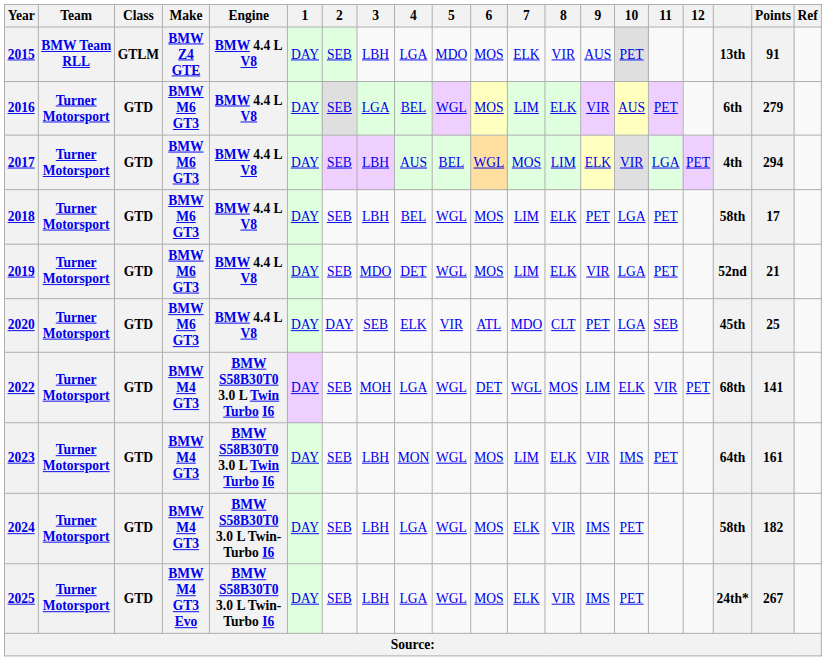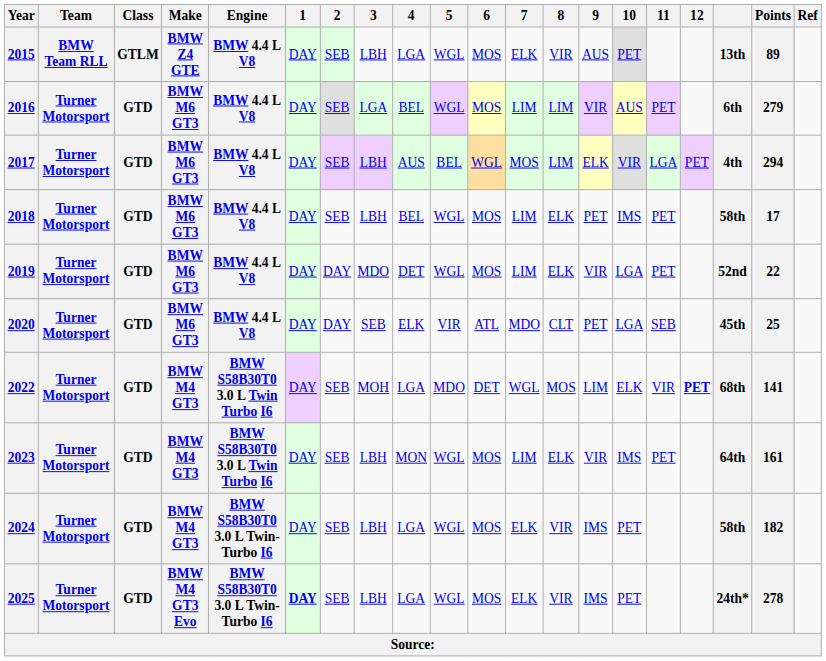(451, 54) MDO -> (449, 54) WGL
(773, 54) 91 -> (773, 54) 89
(563, 108) ELK -> (561, 108) LIM
(632, 217) LGA -> (629, 217) IMS
(339, 271) SEB -> (337, 271) DAY
(773, 271) 21 -> (773, 271) 22
(451, 388) WGL -> (449, 388) MDO
(698, 388) normal -> (697, 388) bold
(305, 598) normal -> (303, 598) bold
(773, 598) 267 -> (773, 598) 278
